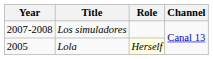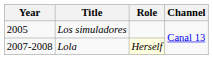(30, 29) 2007-2008 -> (17, 29) 2005
(17, 46) 2005 -> (30, 46) 2007-2008
